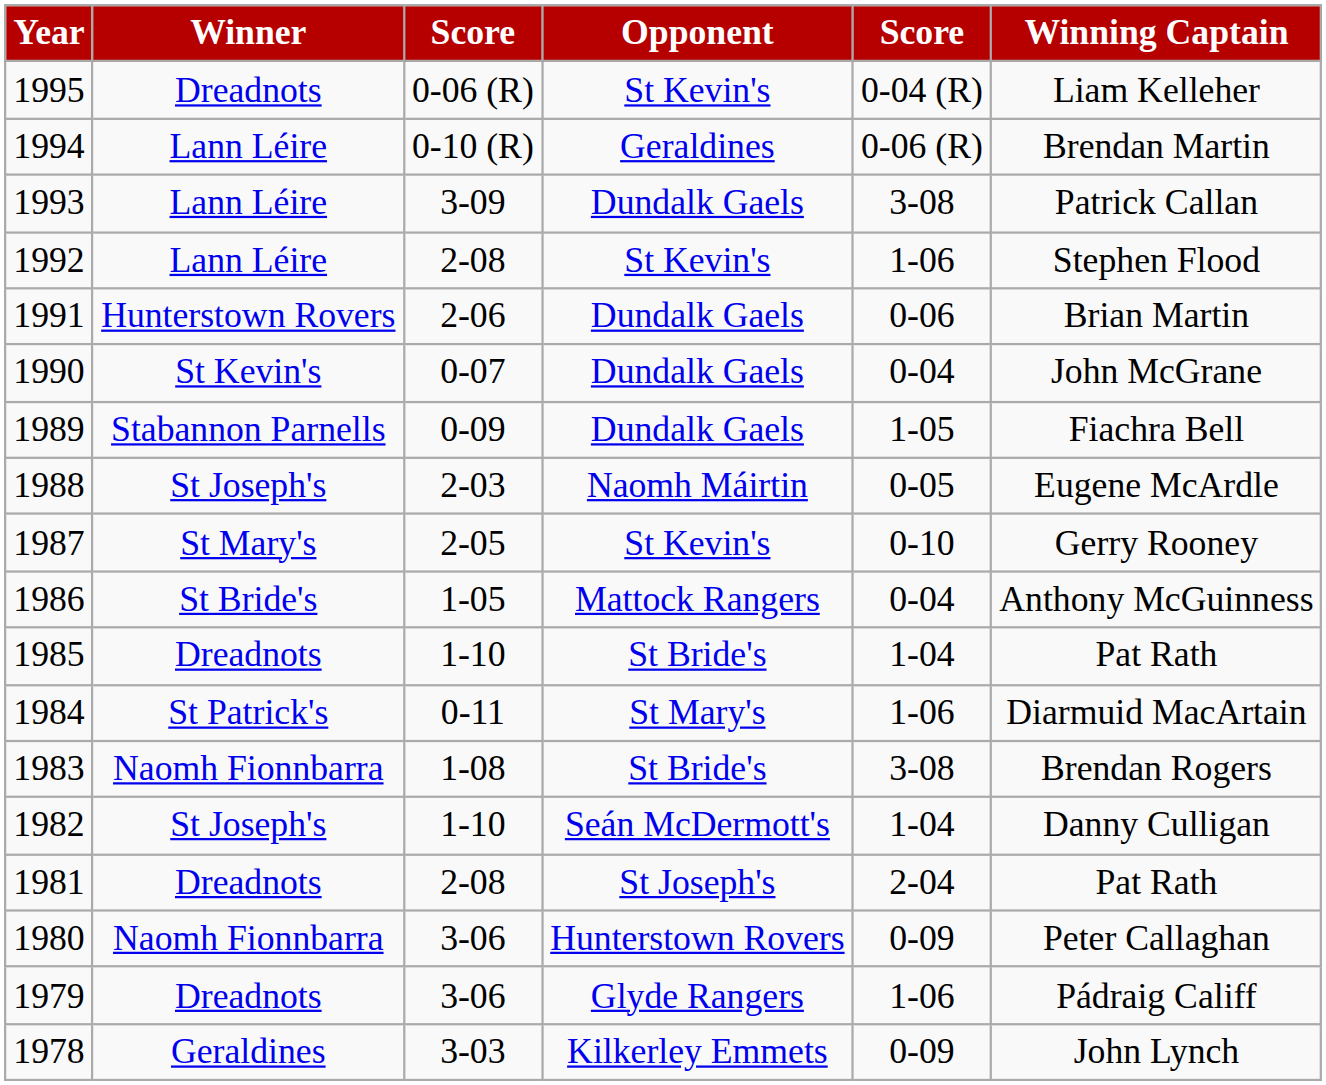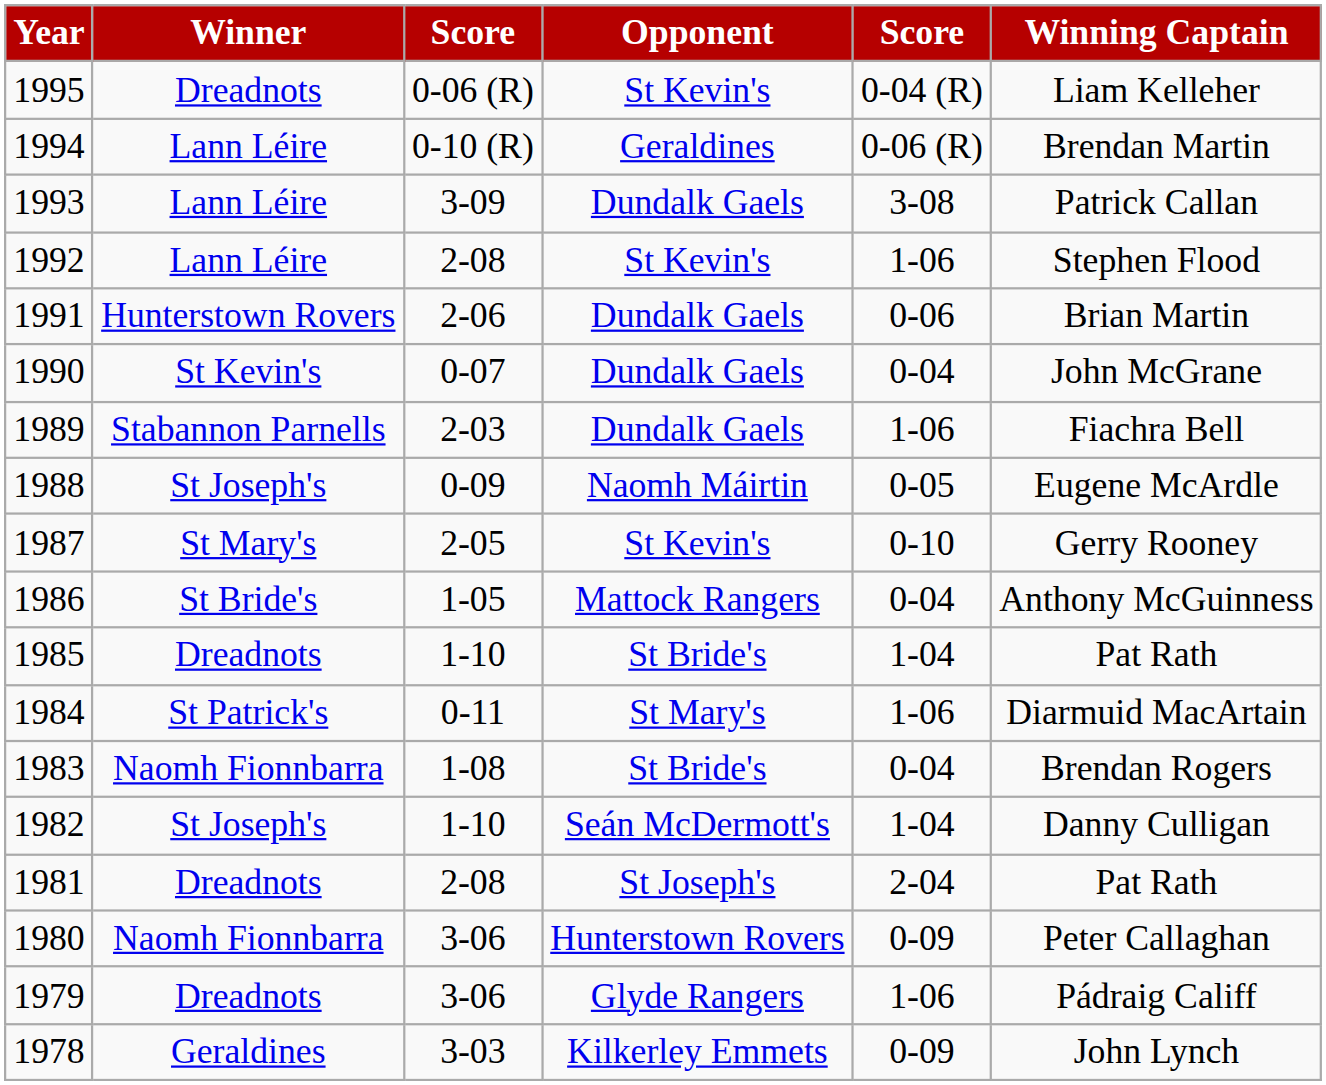(473, 428) 0-09 -> (473, 428) 2-03
(922, 428) 1-05 -> (922, 428) 1-06
(473, 485) 2-03 -> (473, 485) 0-09
(922, 768) 3-08 -> (922, 768) 0-04
